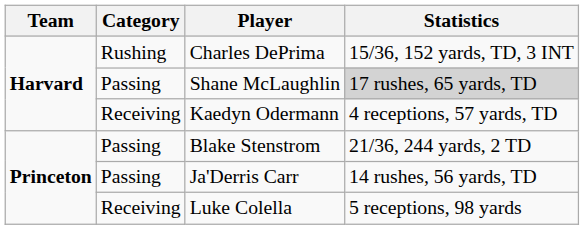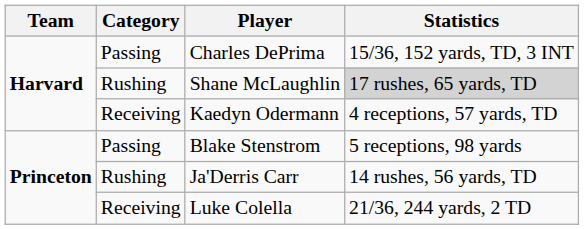(134, 51) Rushing -> (131, 51) Passing
(131, 83) Passing -> (134, 83) Rushing
(440, 145) 21/36, 244 yards, 2 TD -> (435, 145) 5 receptions, 98 yards
(131, 176) Passing -> (134, 176) Rushing
(435, 208) 5 receptions, 98 yards -> (440, 208) 21/36, 244 yards, 2 TD
